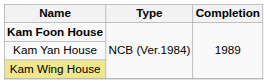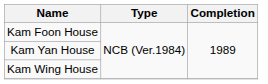(55, 32) bold -> (53, 32) normal
(55, 69) khaki background -> (52, 69) no background
